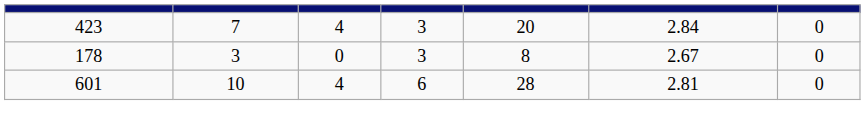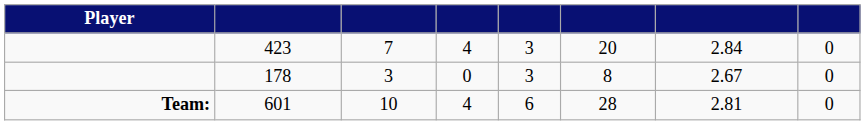+ column: (109, 18)
